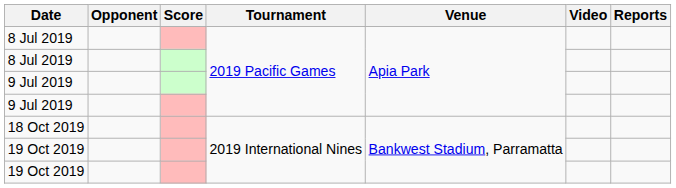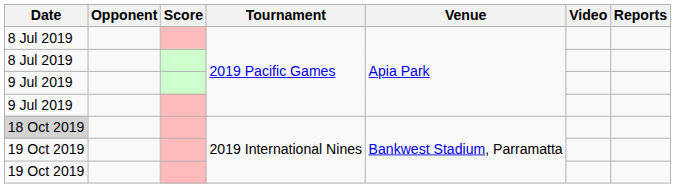(46, 127) no background -> (46, 127) lightgrey background
